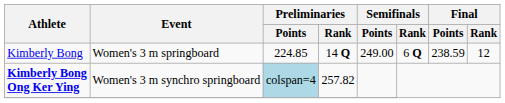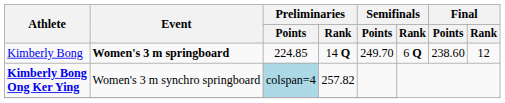(156, 53) normal -> (161, 53) bold
(377, 53) 249.00 -> (377, 53) 249.70
(448, 53) 238.59 -> (448, 53) 238.60
